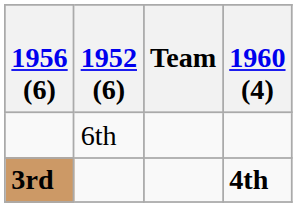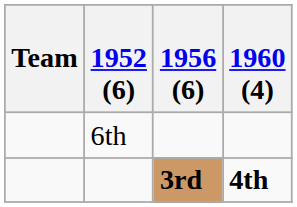columns swapped: (183, 58) <-> (40, 74)
